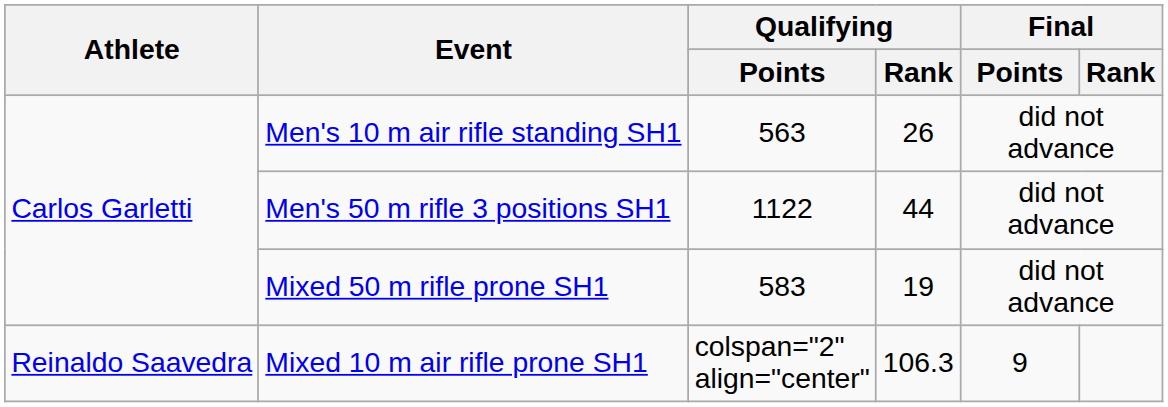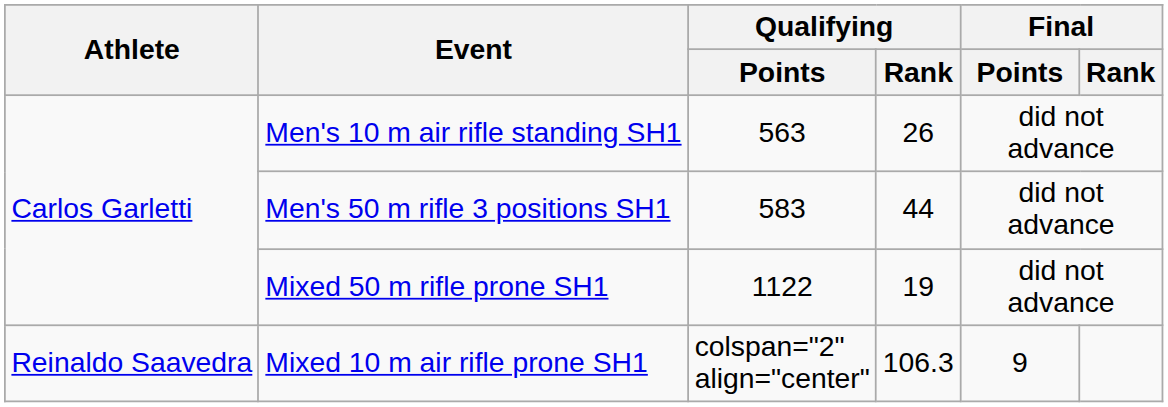(782, 209) 1122 -> (782, 209) 583
(782, 286) 583 -> (782, 286) 1122
